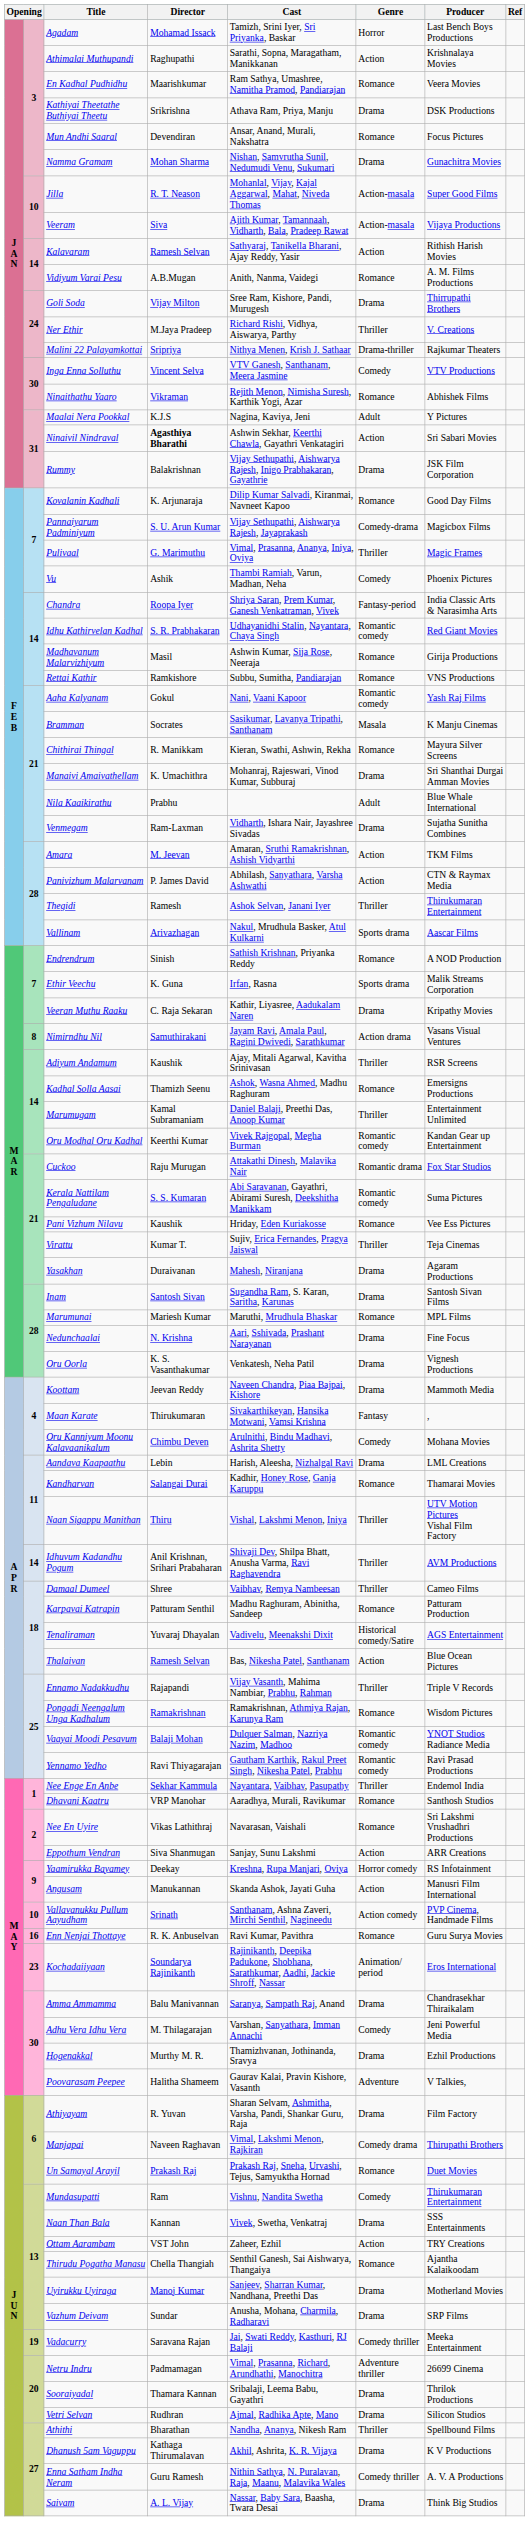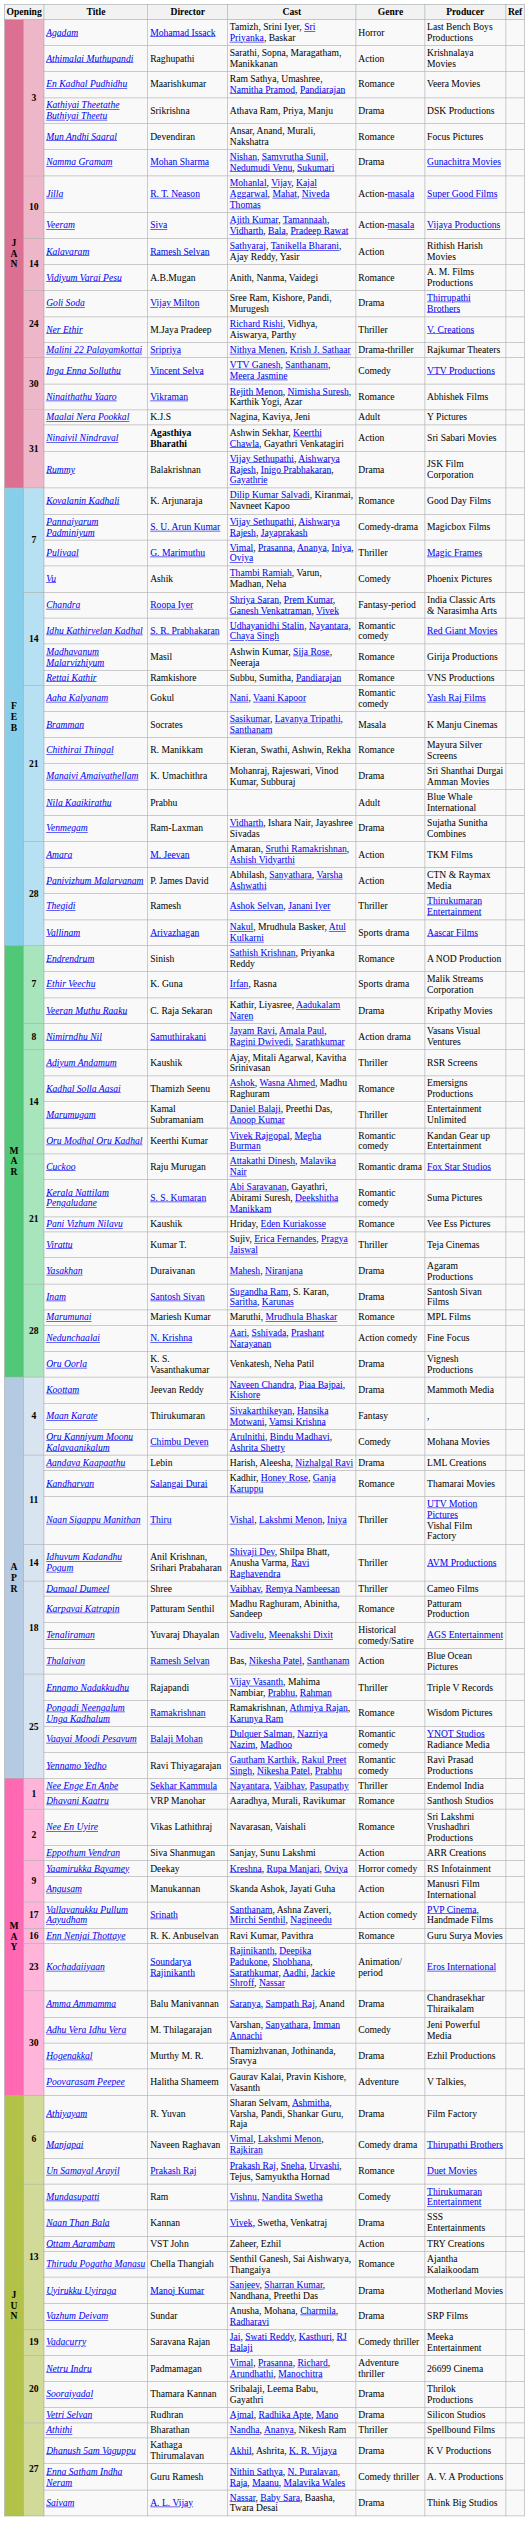(371, 1338) Drama -> (388, 1338) Action comedy
(34, 1915) 10 -> (34, 1915) 17
